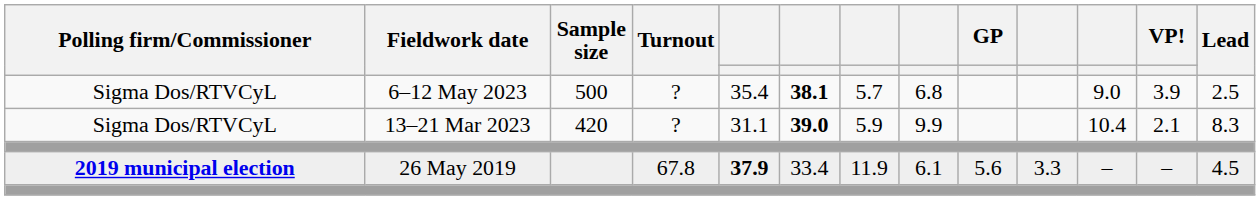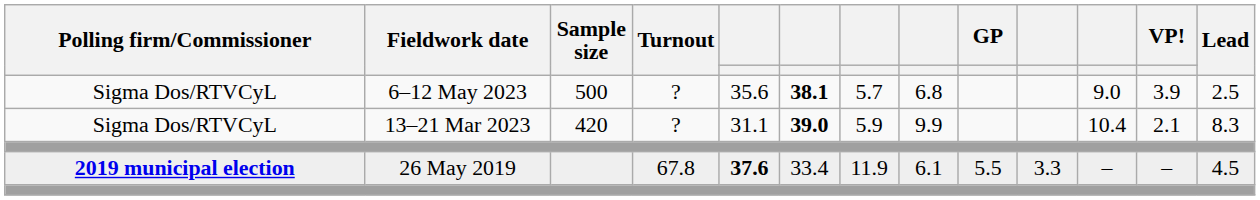(749, 91) 35.4 -> (749, 91) 35.6
(749, 168) 37.9 -> (749, 168) 37.6
(988, 168) 5.6 -> (988, 168) 5.5
